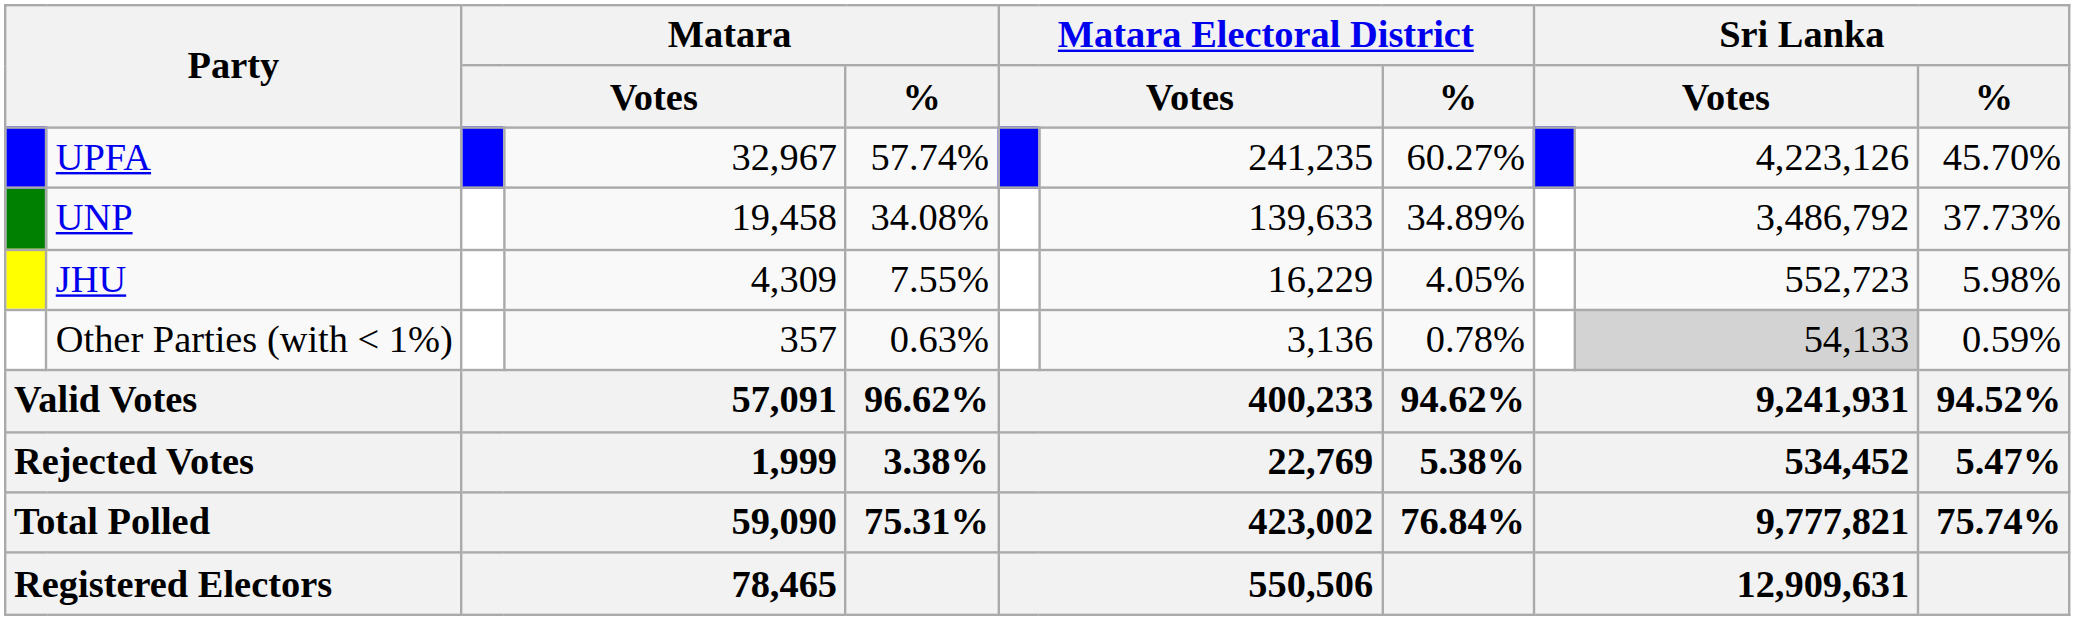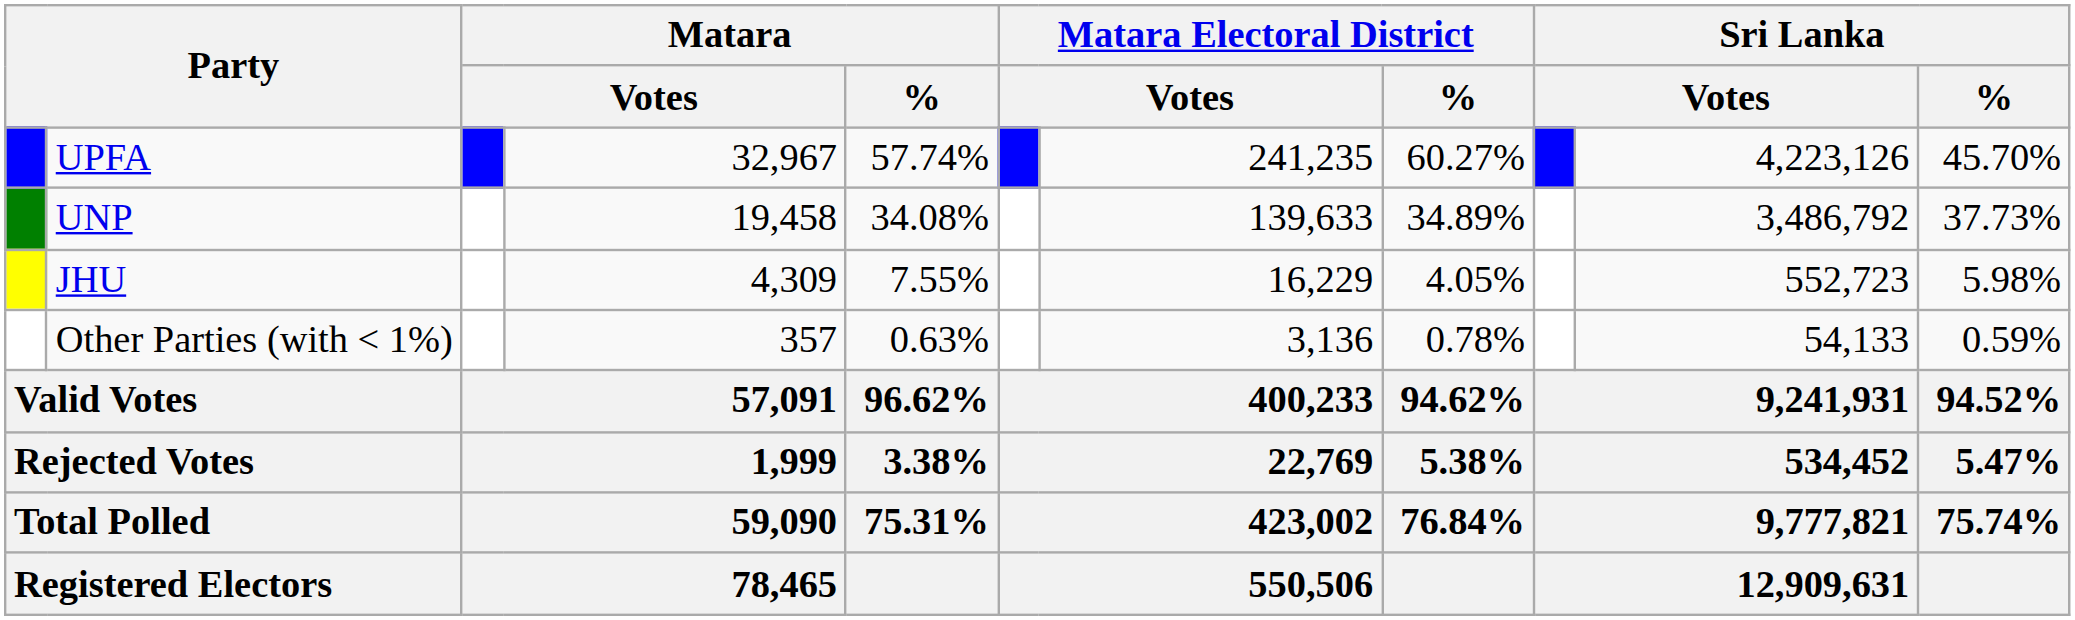(1856, 339) lightgrey background -> (1856, 339) no background
